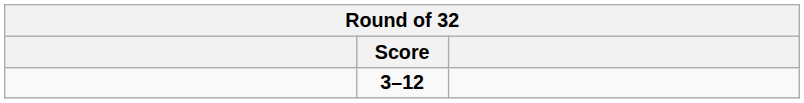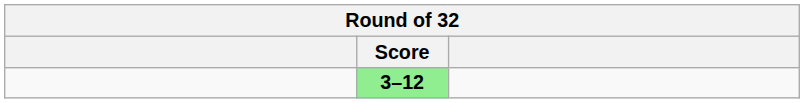(402, 83) no background -> (402, 83) lightgreen background
